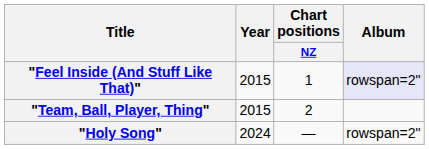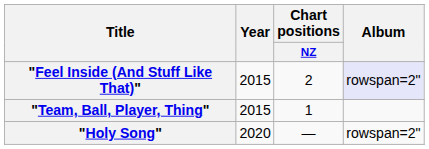(309, 80) 1 -> (309, 80) 2
(309, 110) 2 -> (309, 110) 1
(255, 133) 2024 -> (255, 133) 2020
